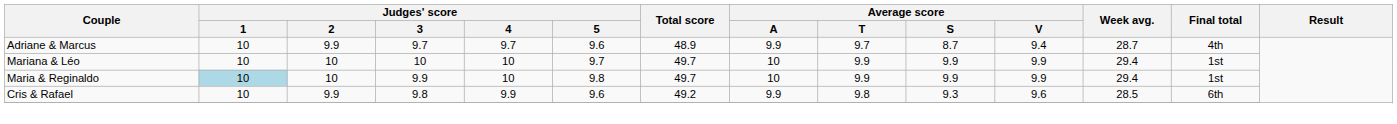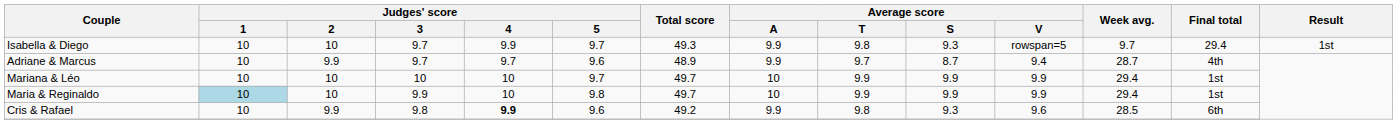+ row: (48, 45)
(508, 94) normal -> (508, 110) bold
